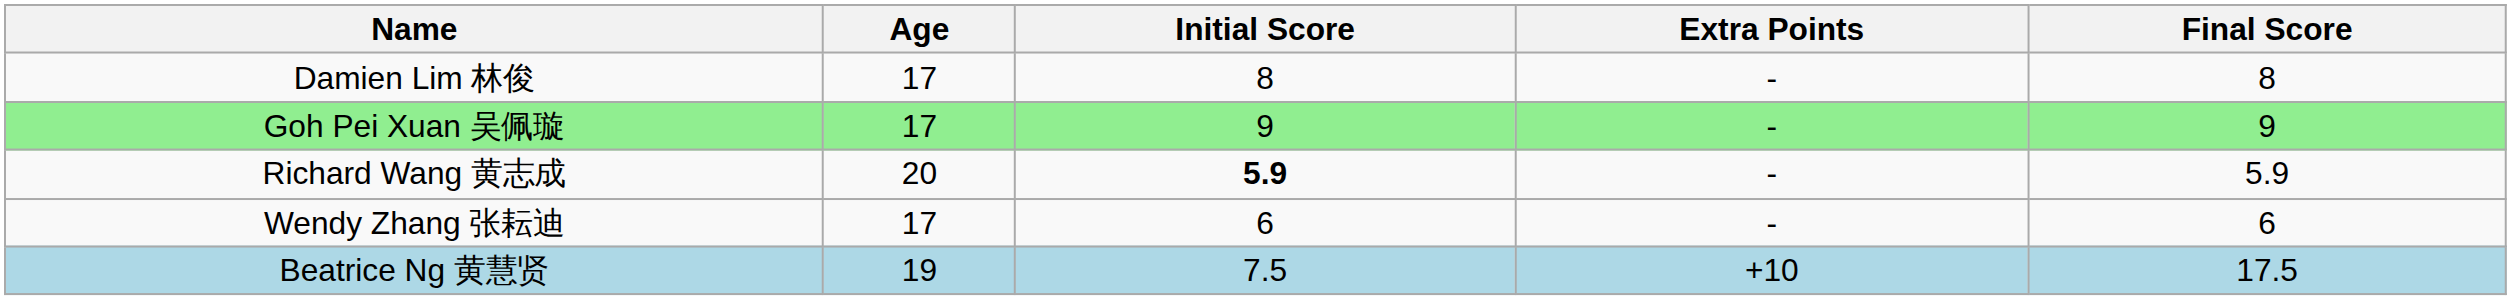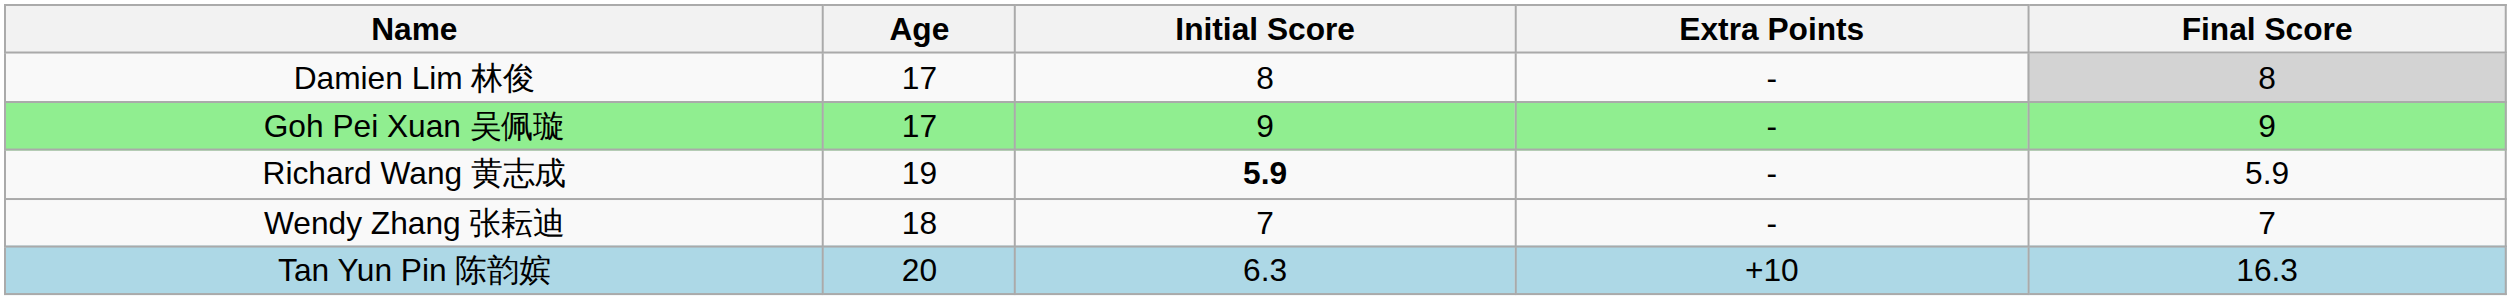(2267, 77) no background -> (2267, 77) lightgrey background
(919, 174) 20 -> (919, 174) 19
(919, 222) 17 -> (919, 222) 18
(1265, 222) 6 -> (1265, 222) 7
(2267, 222) 6 -> (2267, 222) 7
+ row: (414, 270)
- row: (414, 270)
